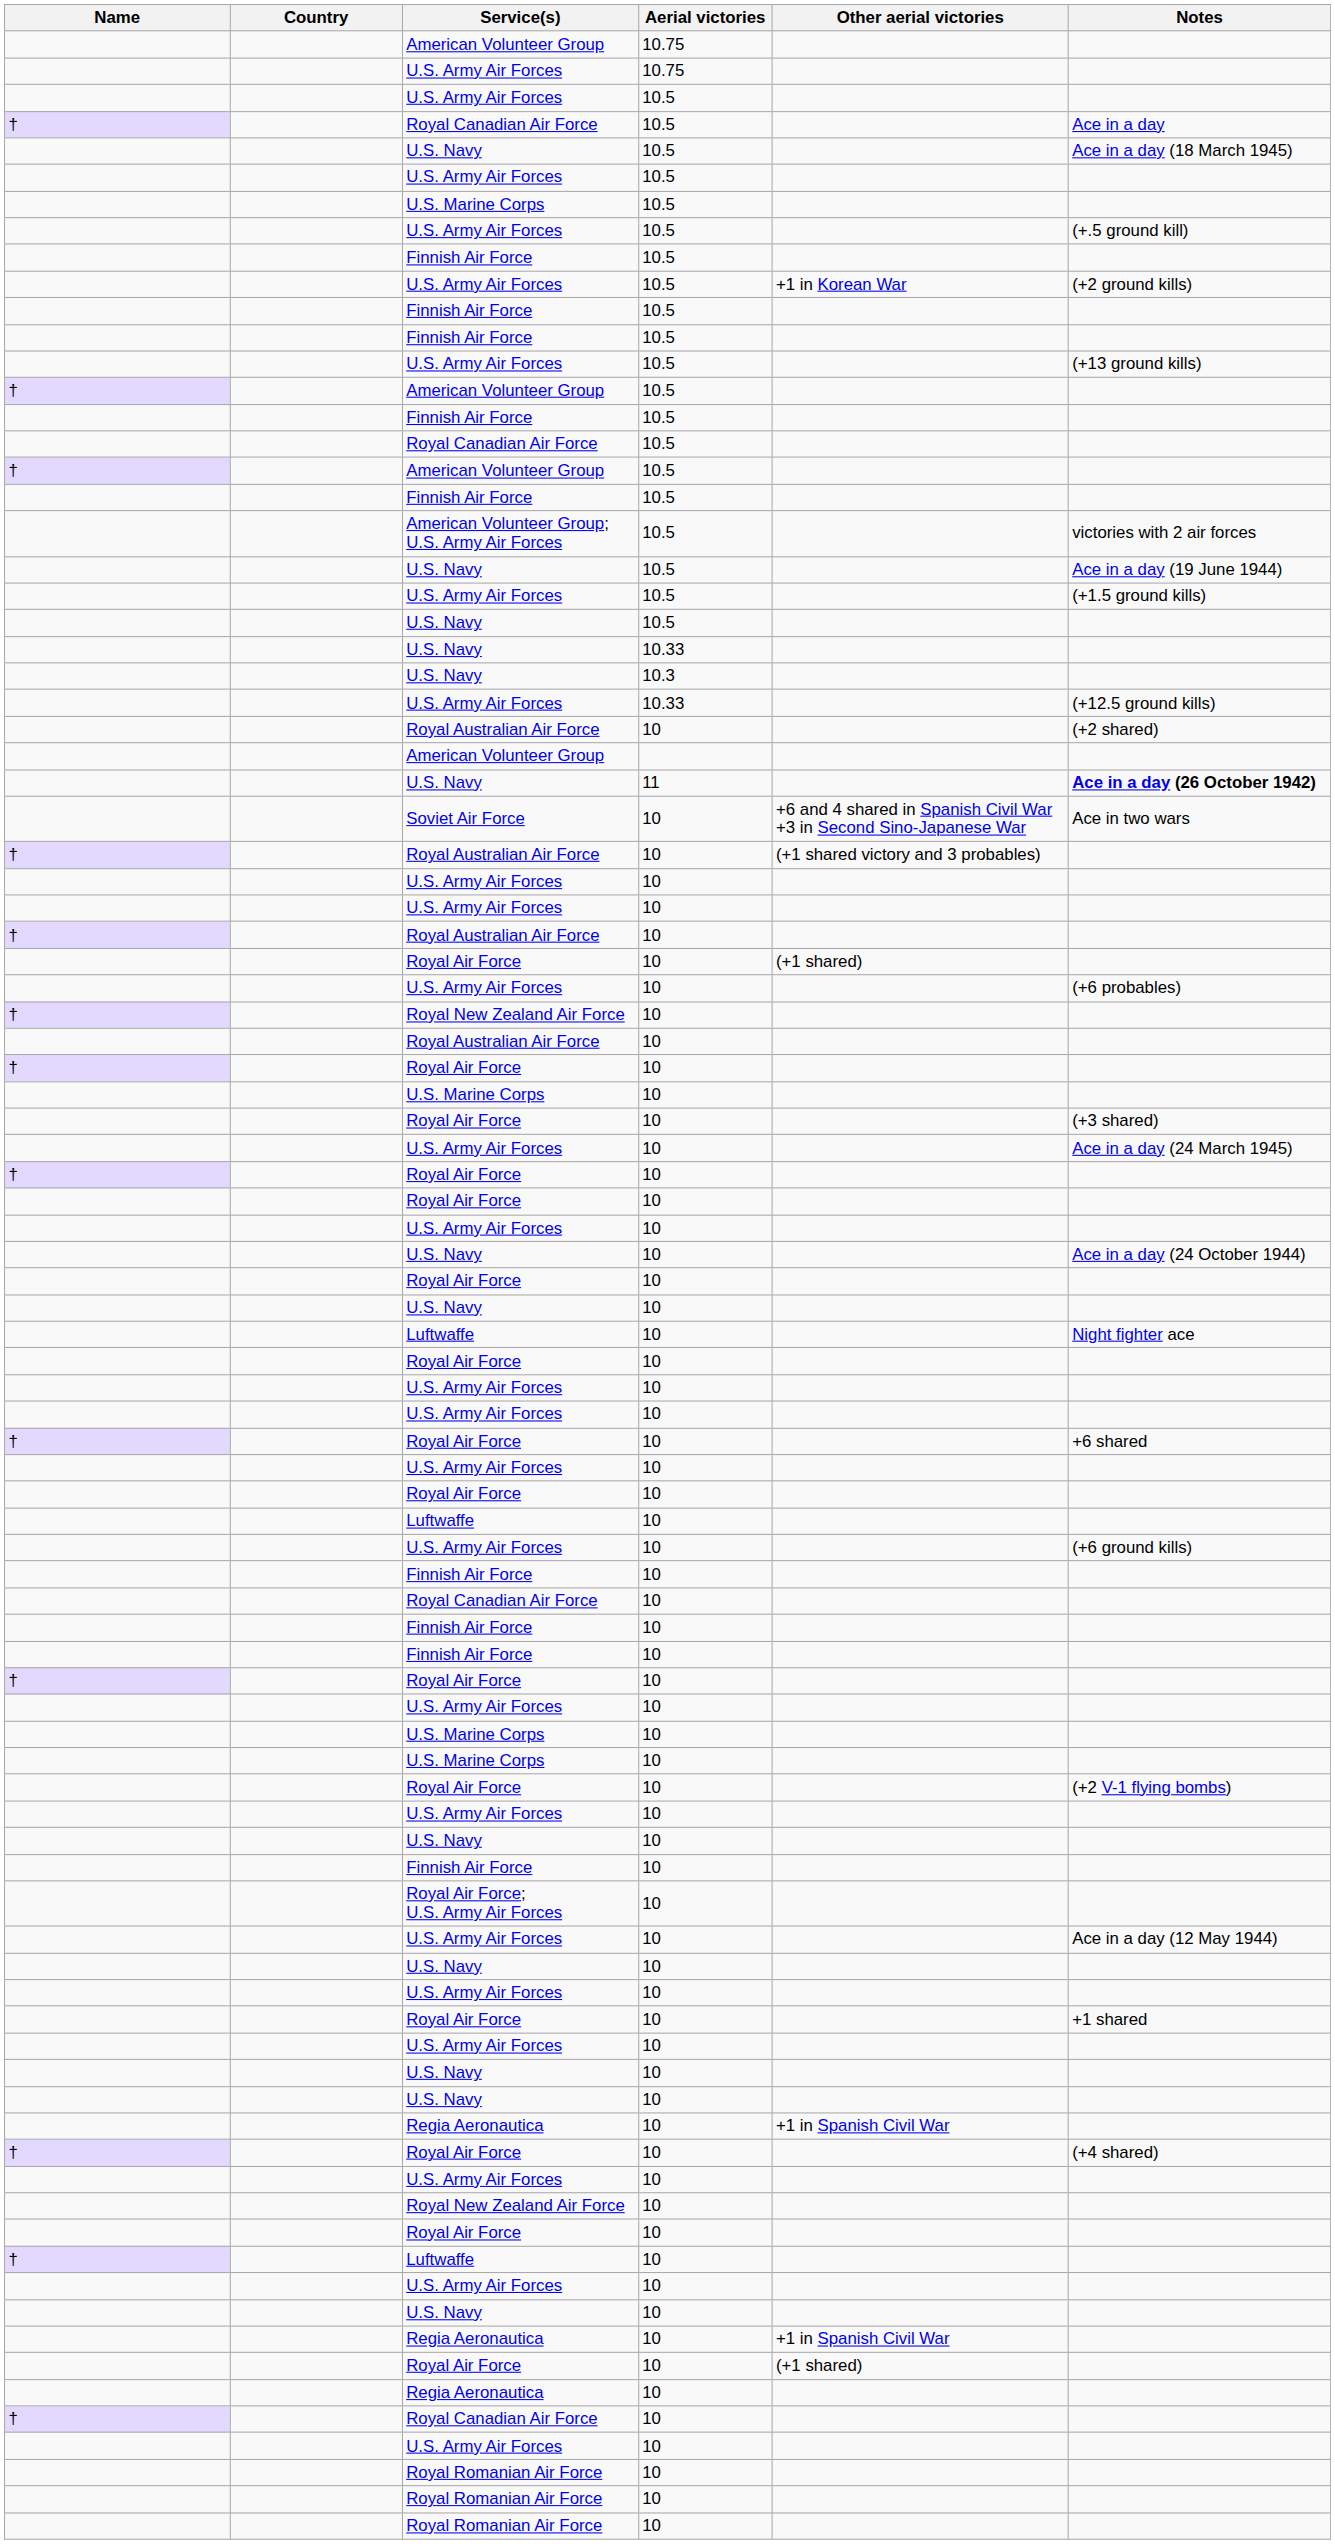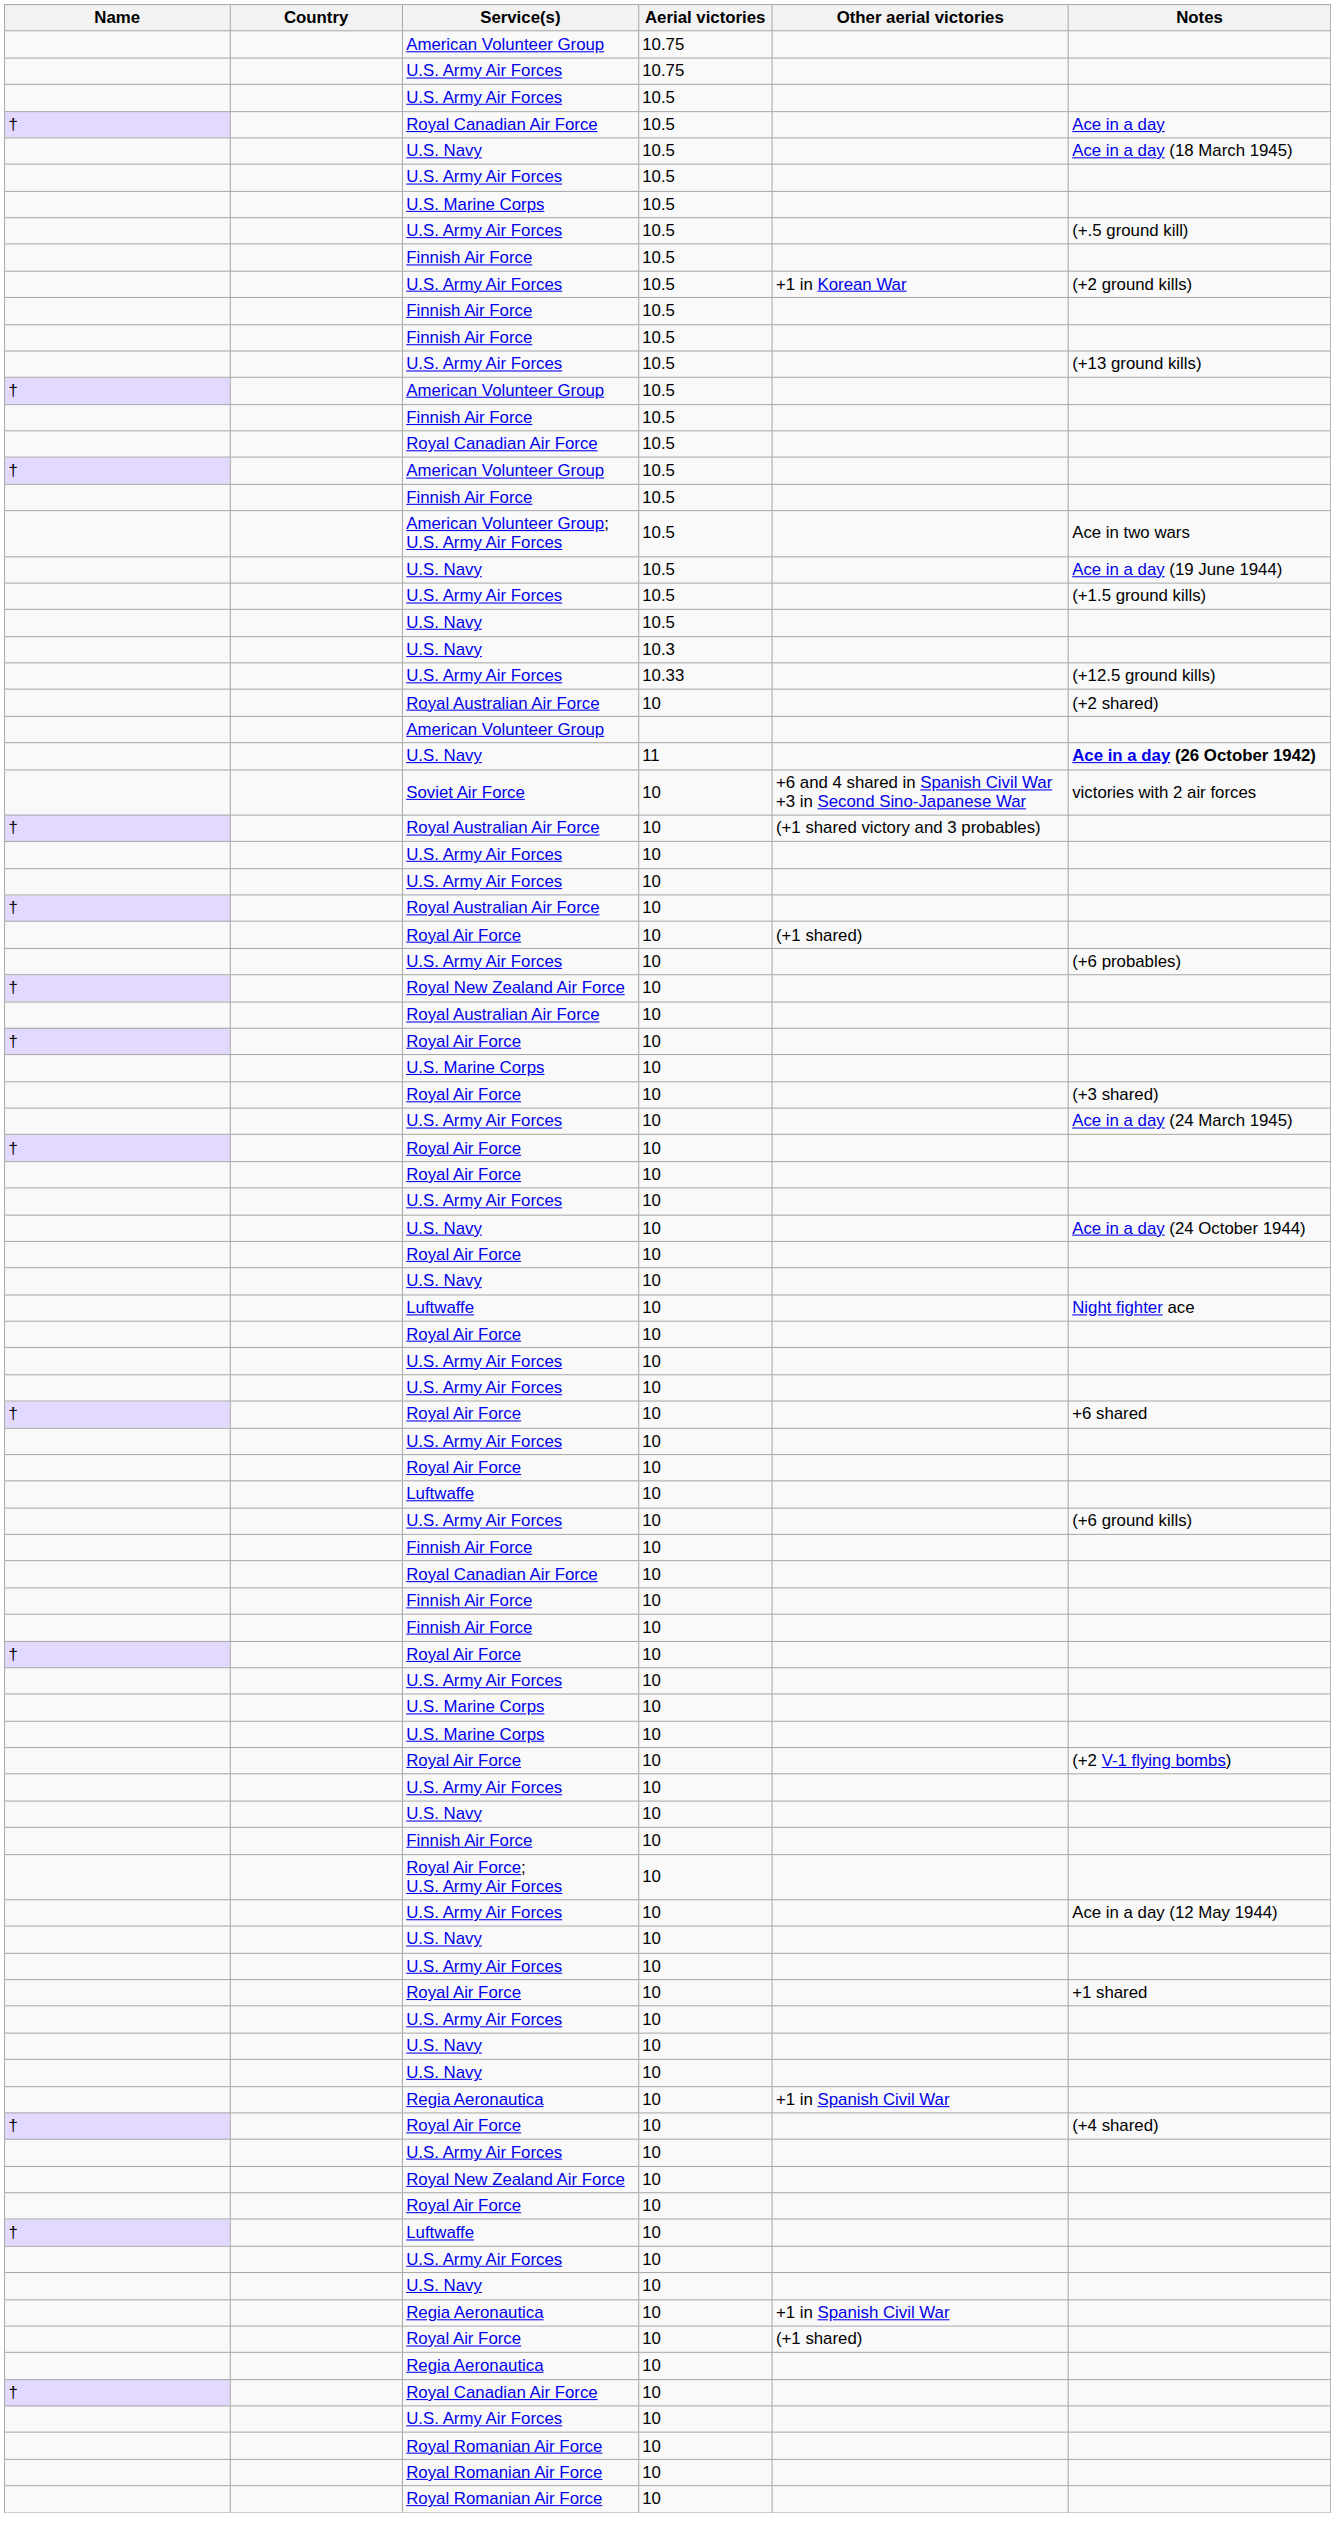(1164, 533) victories with 2 air forces -> (1131, 533) Ace in two wars
- row: (444, 649)
(1131, 818) Ace in two wars -> (1164, 792) victories with 2 air forces
